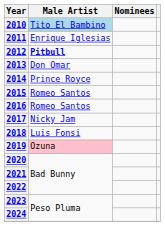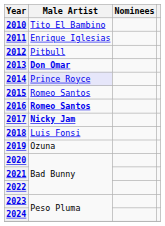(68, 25) lightblue background -> (68, 25) no background
(48, 52) bold -> (48, 52) normal
(50, 65) normal -> (50, 65) bold
(60, 79) no background -> (60, 79) lavender background
(60, 106) normal -> (60, 106) bold
(53, 120) normal -> (53, 120) bold
(43, 147) pink background -> (43, 147) no background
